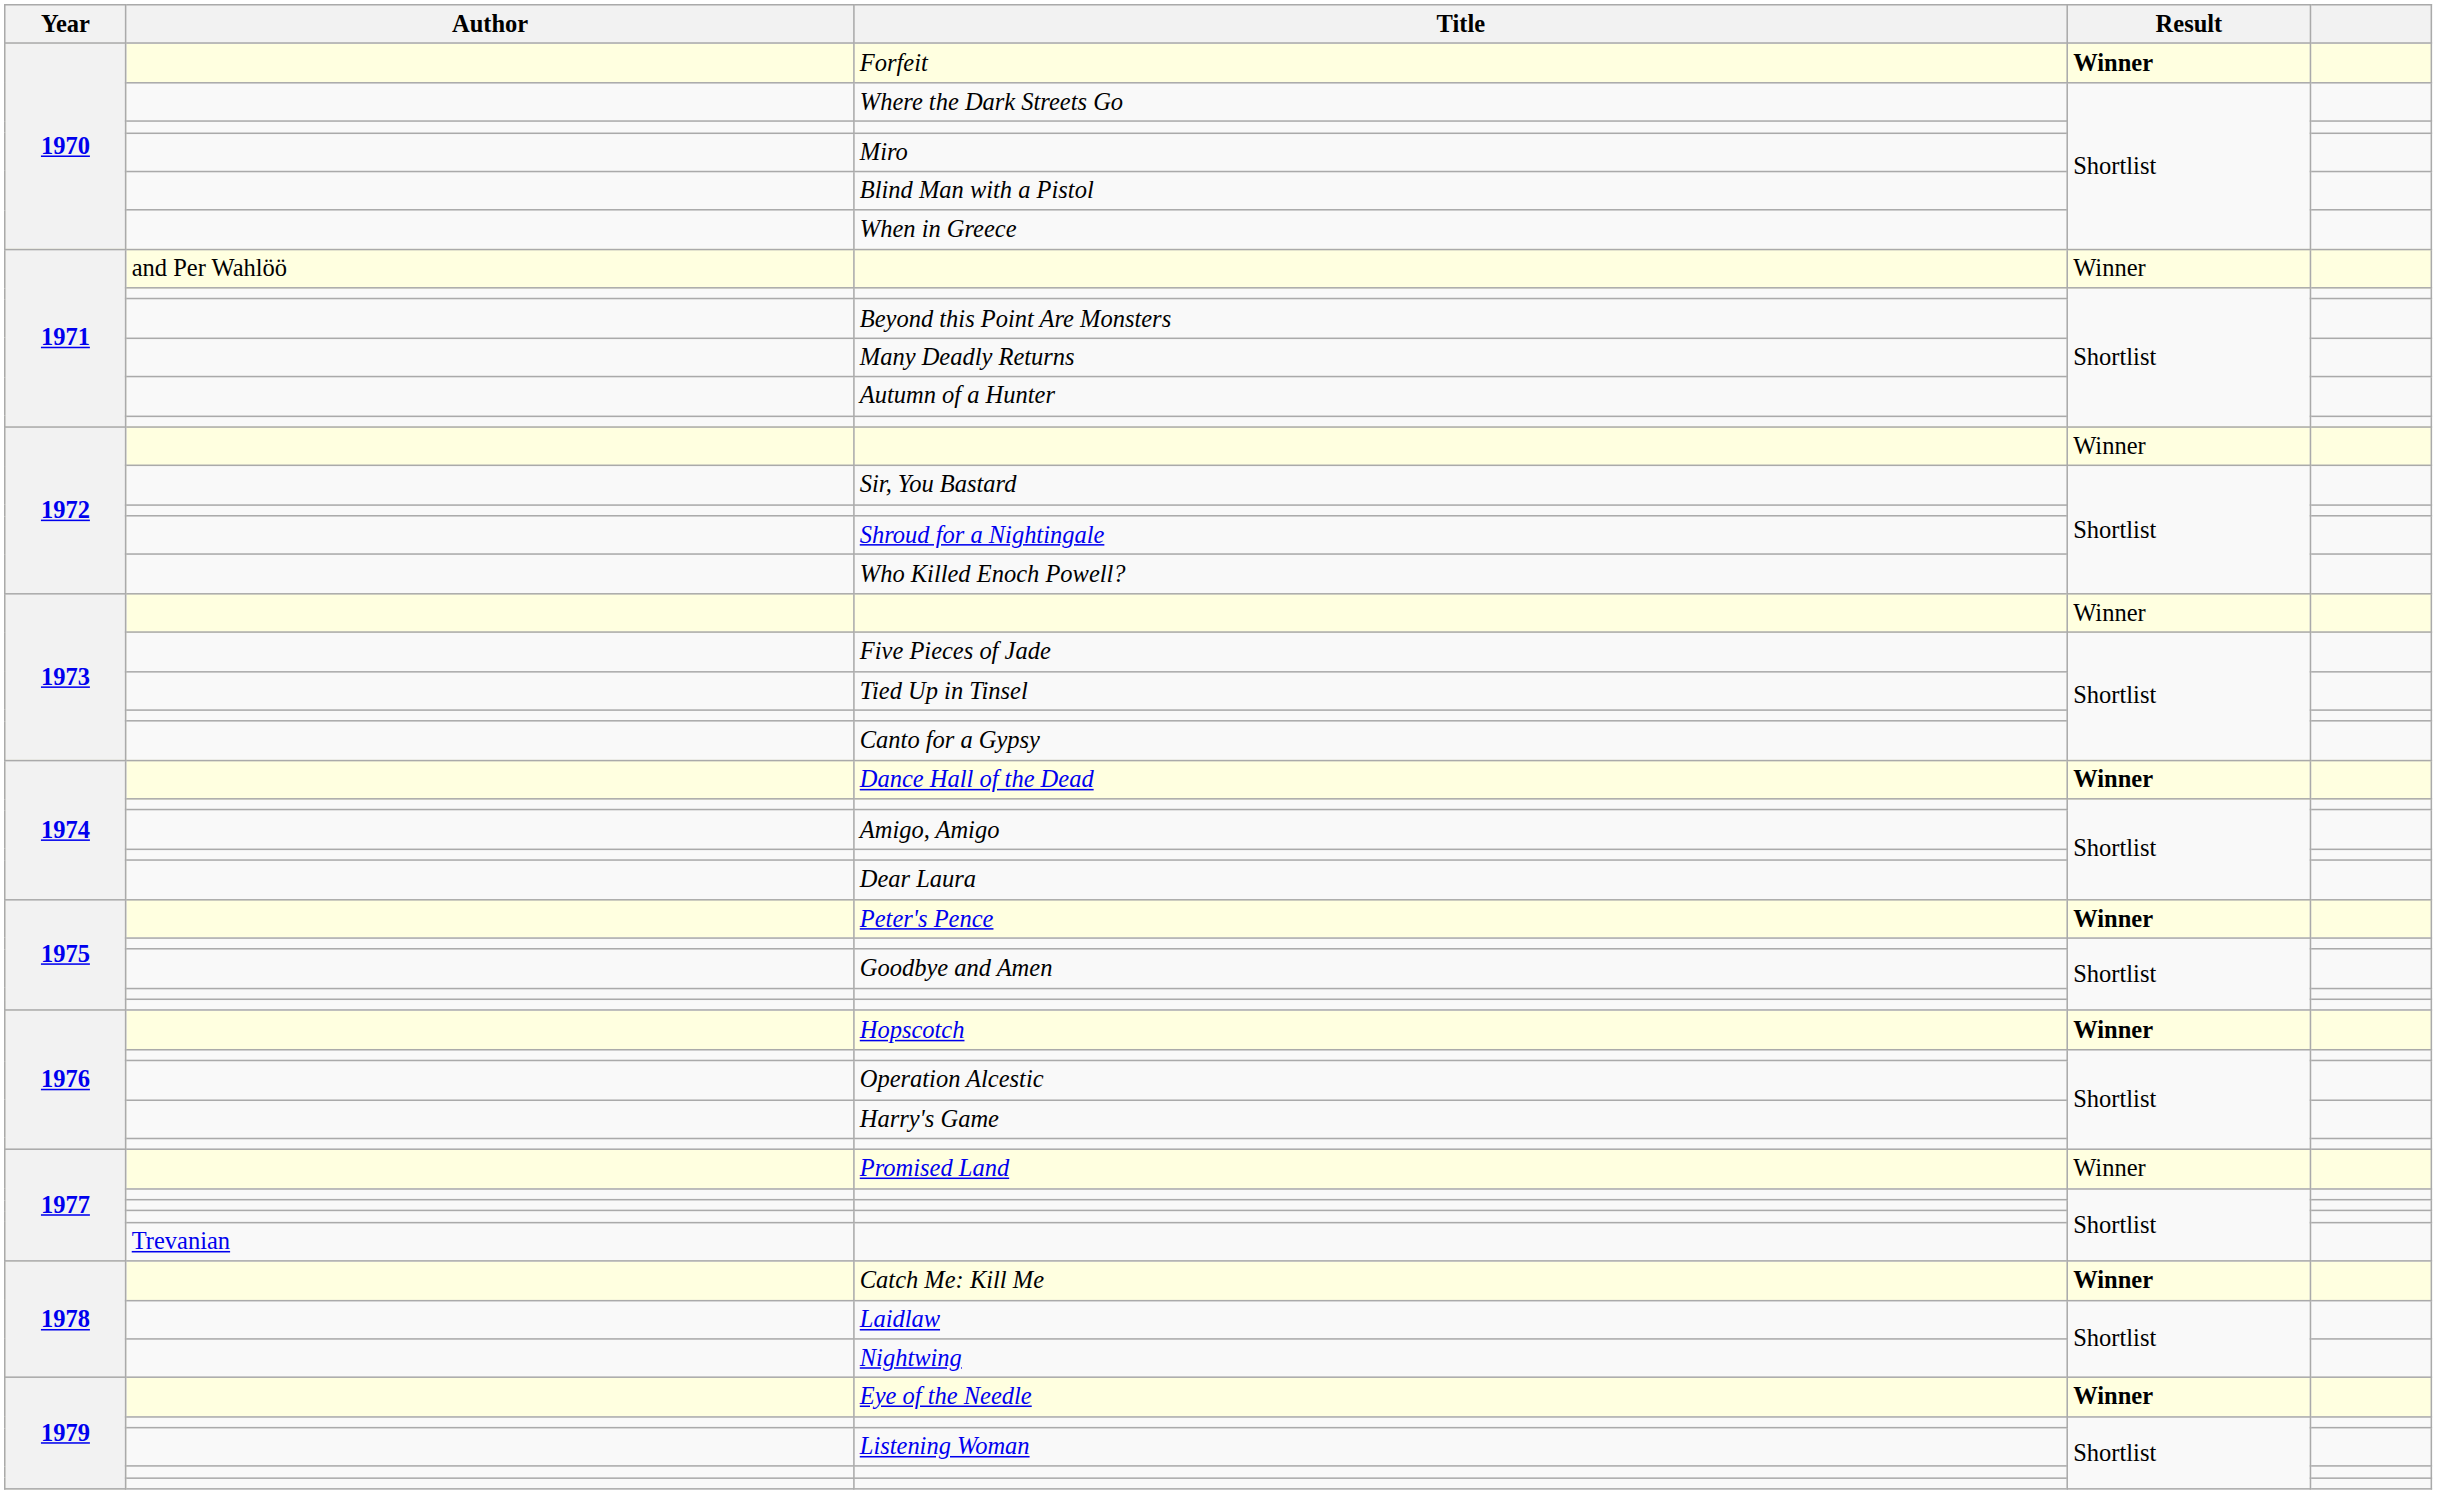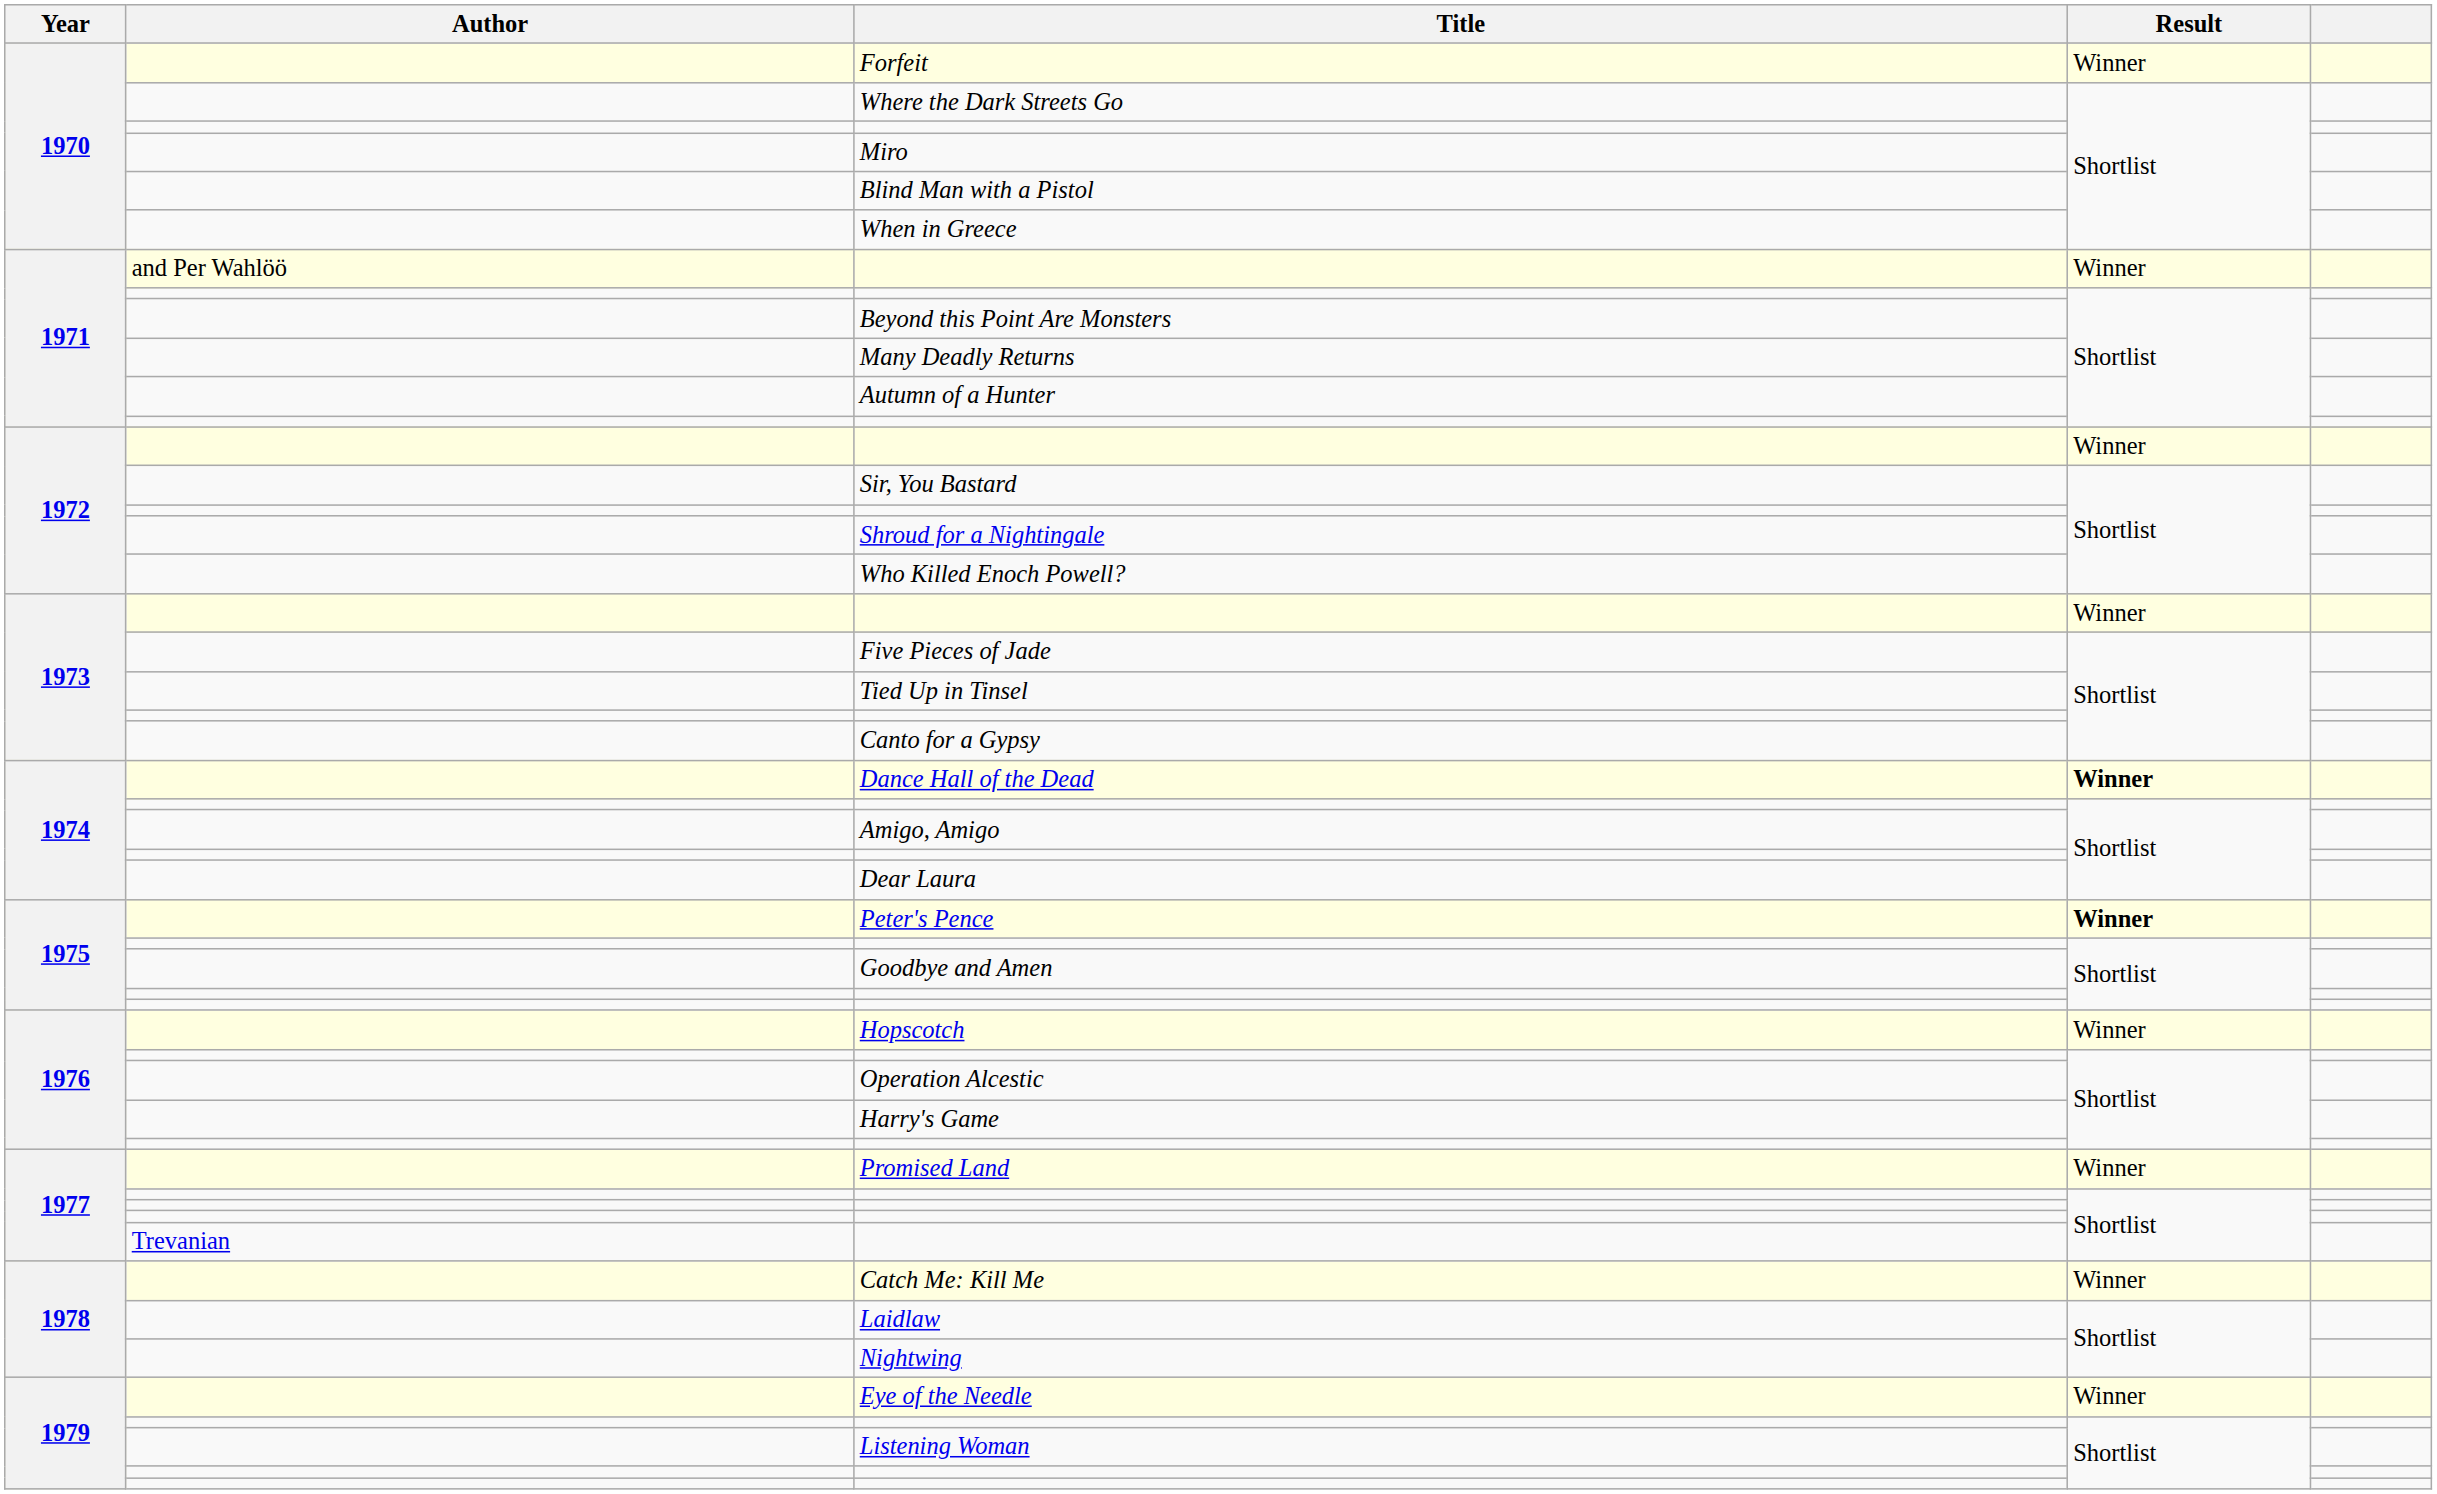(2113, 62) bold -> (2109, 62) normal
(2113, 1029) bold -> (2109, 1029) normal
(2113, 1280) bold -> (2109, 1280) normal
(2113, 1396) bold -> (2109, 1396) normal
